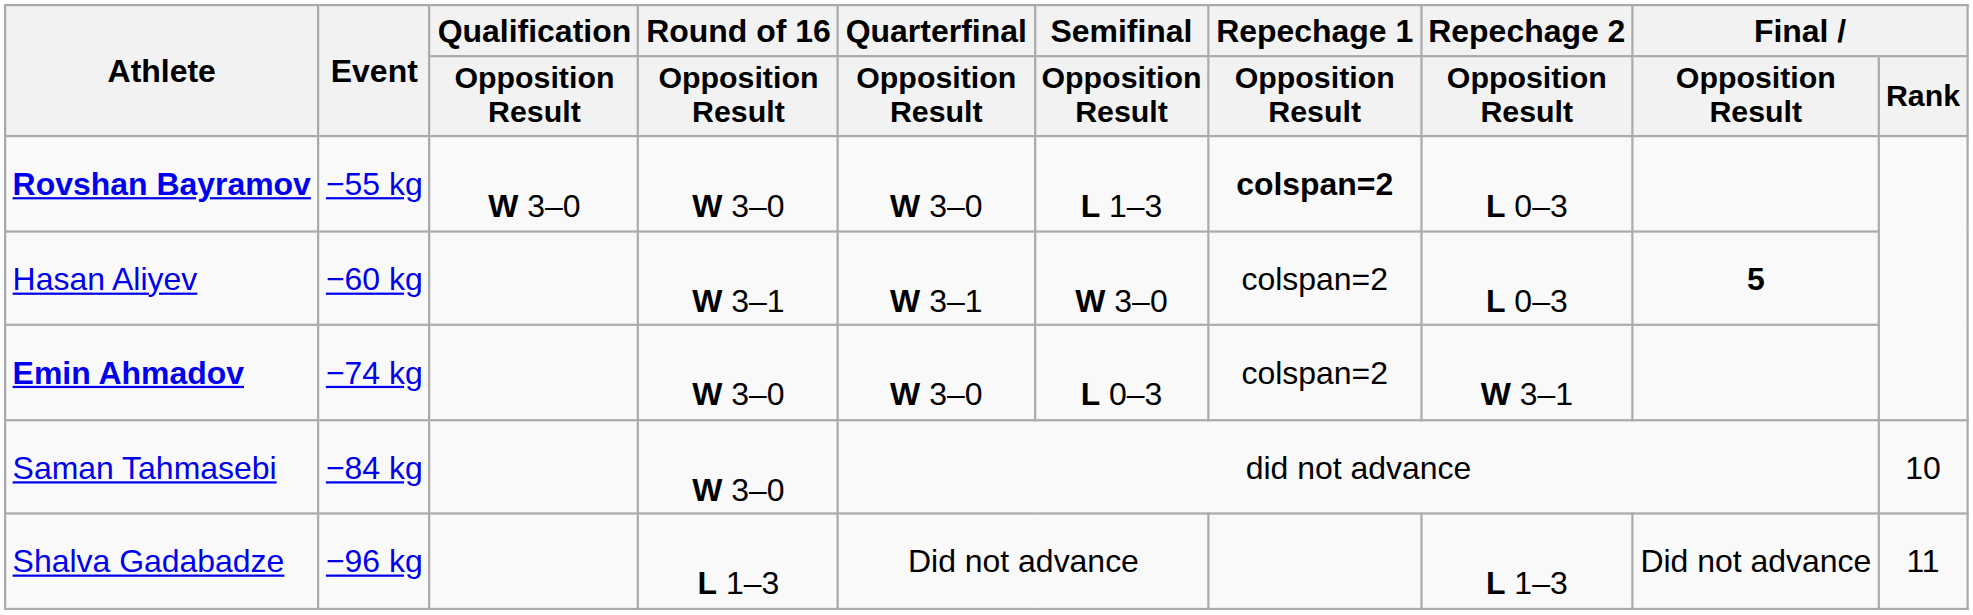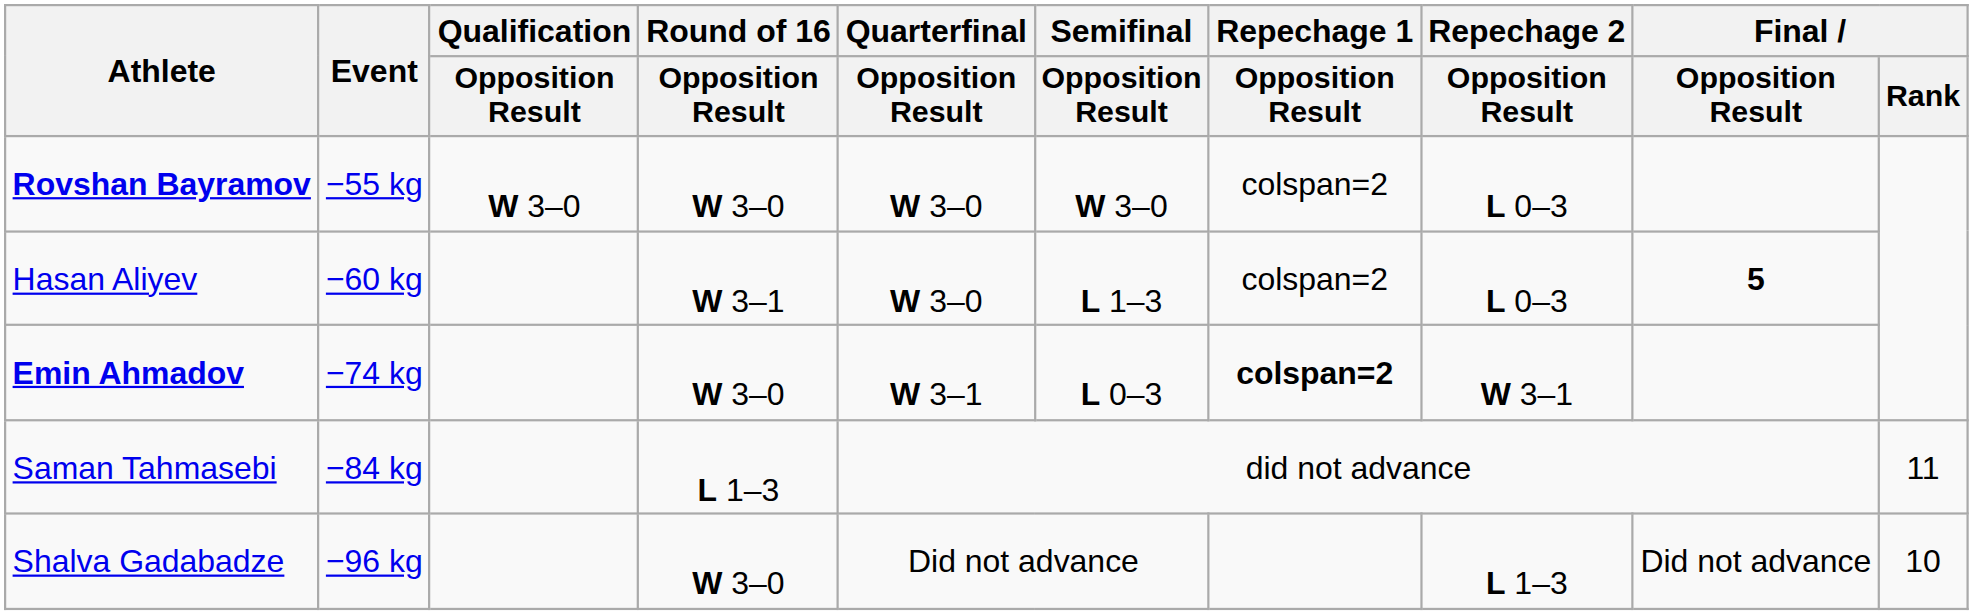(1121, 206) L 1–3 -> (1121, 206) W 3–0
(1315, 184) bold -> (1315, 184) normal
(936, 301) W 3–1 -> (936, 301) W 3–0
(1121, 301) W 3–0 -> (1121, 301) L 1–3
(936, 395) W 3–0 -> (936, 395) W 3–1
(1315, 373) normal -> (1315, 373) bold
(738, 490) W 3–0 -> (738, 490) L 1–3
(1923, 468) 10 -> (1923, 468) 11
(738, 584) L 1–3 -> (738, 584) W 3–0
(1923, 562) 11 -> (1923, 562) 10
